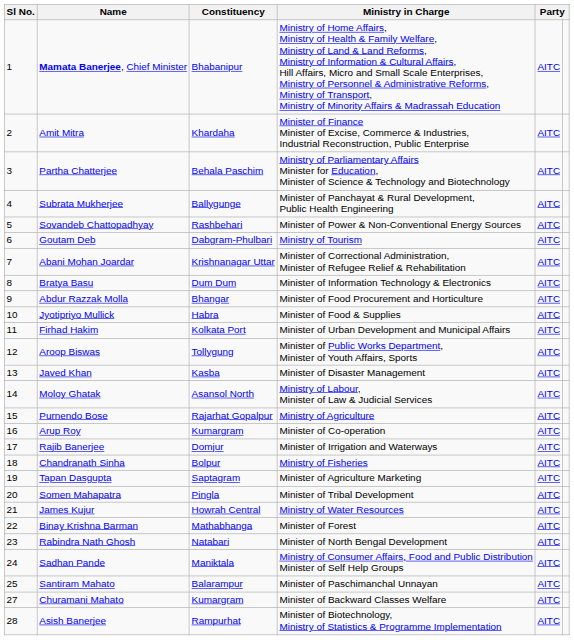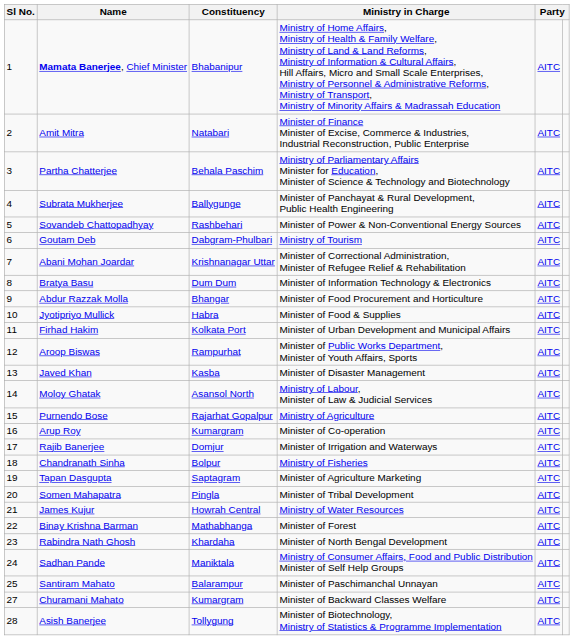(213, 133) Khardaha -> (210, 133) Natabari
(213, 351) Tollygung -> (216, 351) Rampurhat
(210, 541) Natabari -> (213, 541) Khardaha
(216, 621) Rampurhat -> (213, 621) Tollygung
